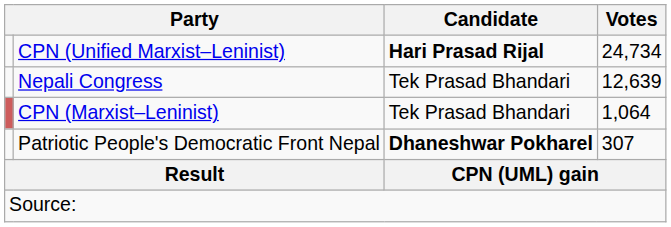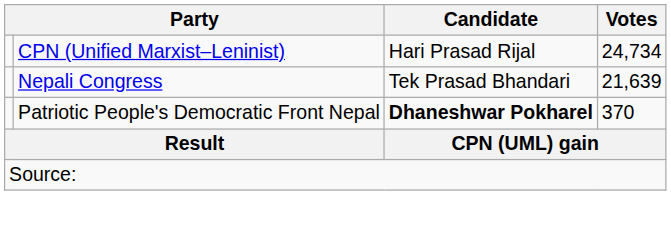(466, 50) bold -> (462, 50) normal
(632, 81) 12,639 -> (632, 81) 21,639
- row: (118, 112)
(618, 143) 307 -> (618, 112) 370
